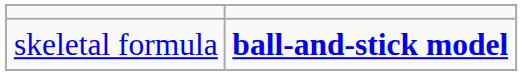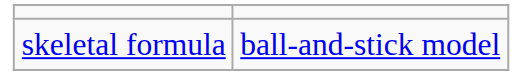(370, 44) bold -> (370, 44) normal
